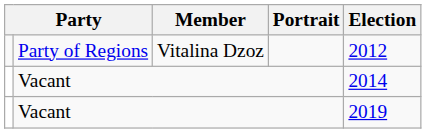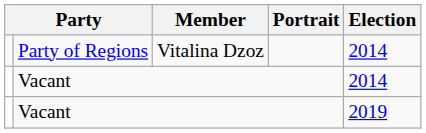(368, 50) 2012 -> (368, 50) 2014
